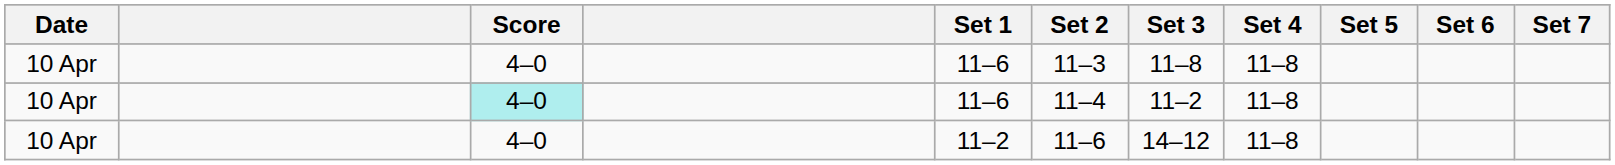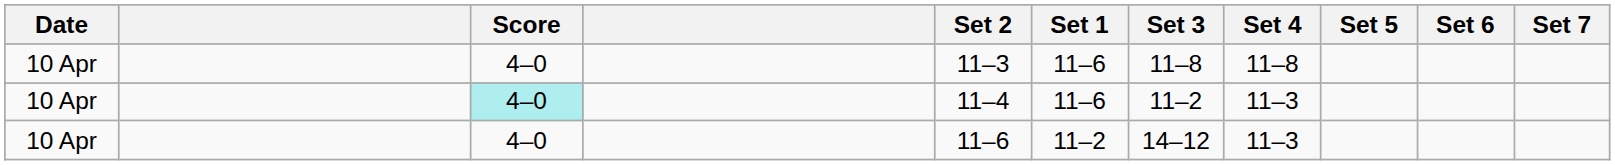columns swapped: (983, 25) <-> (1079, 25)
(1272, 102) 11–8 -> (1272, 102) 11–3
(1272, 141) 11–8 -> (1272, 141) 11–3
